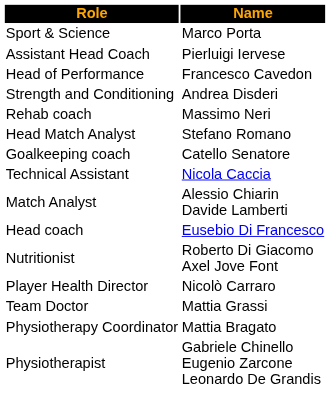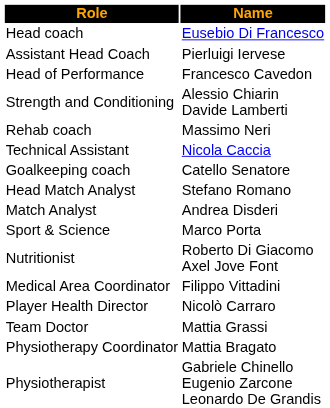rows swapped: (45, 230) <-> (58, 33)
(230, 94) Andrea Disderi -> (235, 102) Alessio Chiarin Davide Lamberti
rows swapped: (67, 174) <-> (70, 134)
(235, 202) Alessio Chiarin Davide Lamberti -> (230, 210) Andrea Disderi
+ row: (88, 286)
